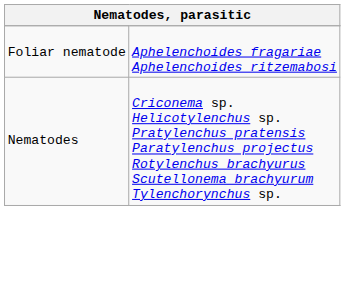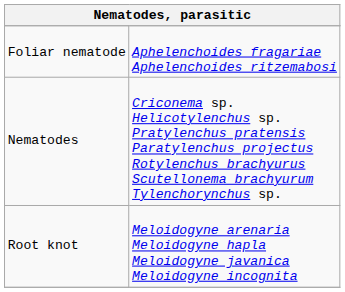+ row: (43, 246)
